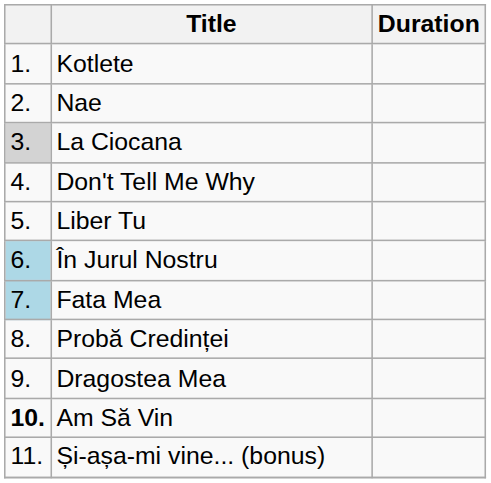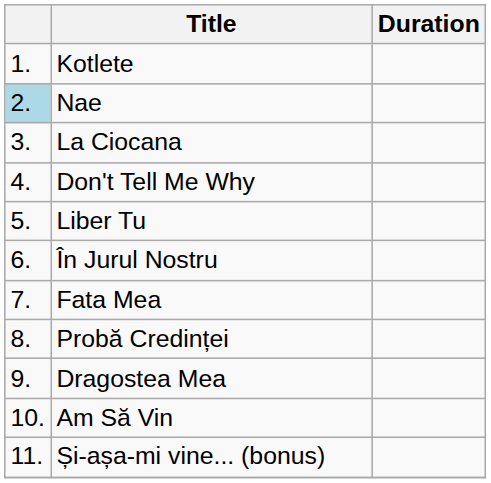(21, 102) no background -> (21, 102) lightblue background
(21, 142) lightgrey background -> (21, 142) no background
(21, 260) lightblue background -> (21, 260) no background
(21, 299) lightblue background -> (21, 299) no background
(28, 417) bold -> (28, 417) normal
